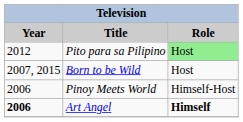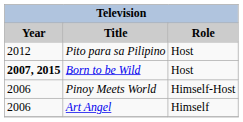(182, 51) lightgreen background -> (182, 51) no background
(34, 70) normal -> (34, 70) bold
(19, 107) bold -> (19, 107) normal
(191, 107) bold -> (190, 107) normal
